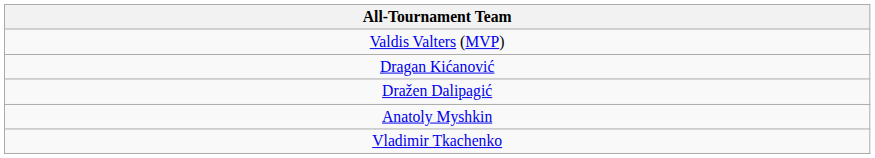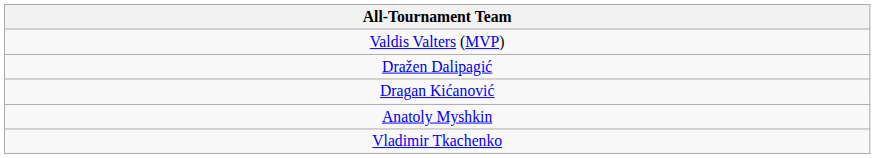(437, 66) Dragan Kićanović -> (437, 66) Dražen Dalipagić
(437, 91) Dražen Dalipagić -> (437, 91) Dragan Kićanović
